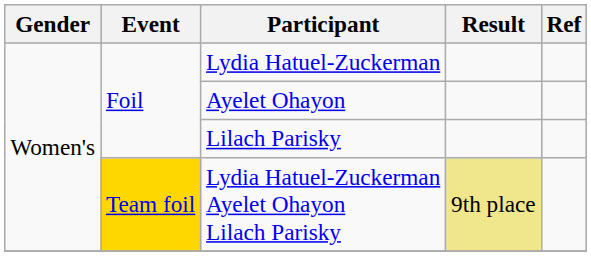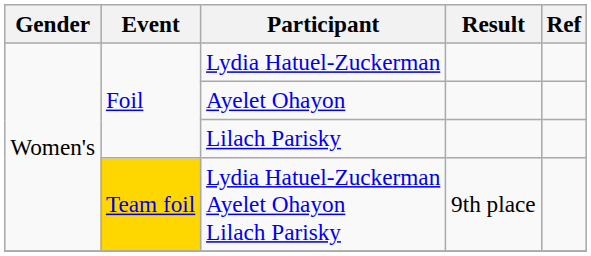(493, 204) khaki background -> (493, 204) no background
